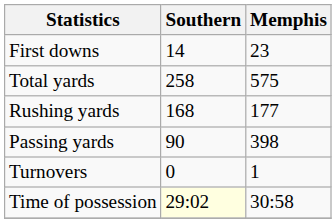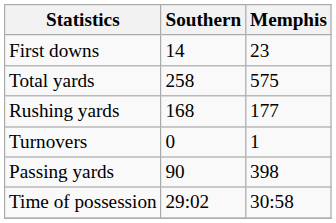rows swapped: (62, 141) <-> (48, 171)
(187, 202) lightyellow background -> (187, 202) no background
